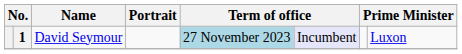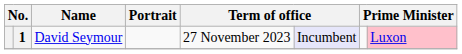(237, 37) lightblue background -> (237, 37) no background
(388, 37) no background -> (388, 37) pink background
